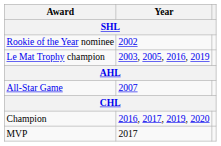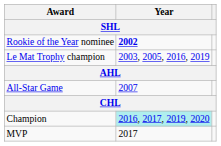(128, 42) normal -> (128, 42) bold
(164, 118) no background -> (164, 118) paleturquoise background
